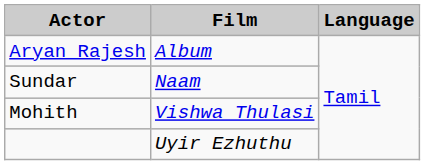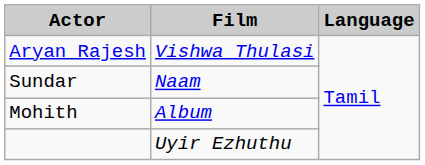(183, 51) Album -> (235, 51) Vishwa Thulasi
(235, 113) Vishwa Thulasi -> (183, 113) Album
